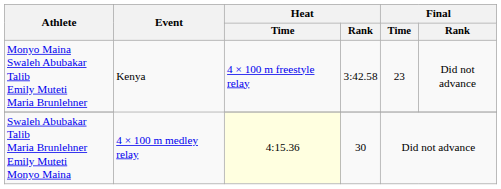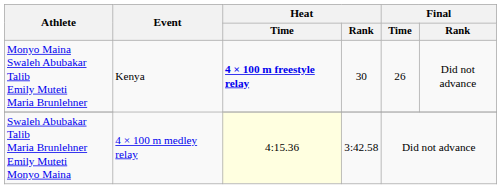(271, 76) normal -> (270, 76) bold
(361, 76) 3:42.58 -> (361, 76) 30
(399, 76) 23 -> (400, 76) 26
(361, 148) 30 -> (361, 148) 3:42.58
